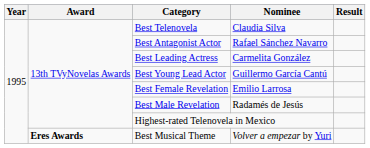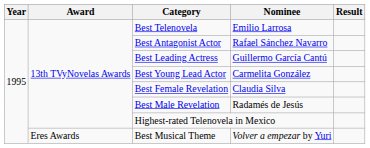(259, 27) Claudia Silva -> (262, 27) Emilio Larrosa
(271, 58) Carmelita González -> (280, 58) Guillermo García Cantú
(280, 74) Guillermo García Cantú -> (271, 74) Carmelita González
(262, 89) Emilio Larrosa -> (259, 89) Claudia Silva
(57, 136) bold -> (55, 136) normal
